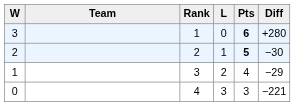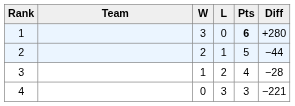columns swapped: (197, 14) <-> (15, 14)
(246, 53) bold -> (246, 53) normal
(274, 53) −30 -> (274, 53) −44
(274, 72) −29 -> (274, 72) −28
